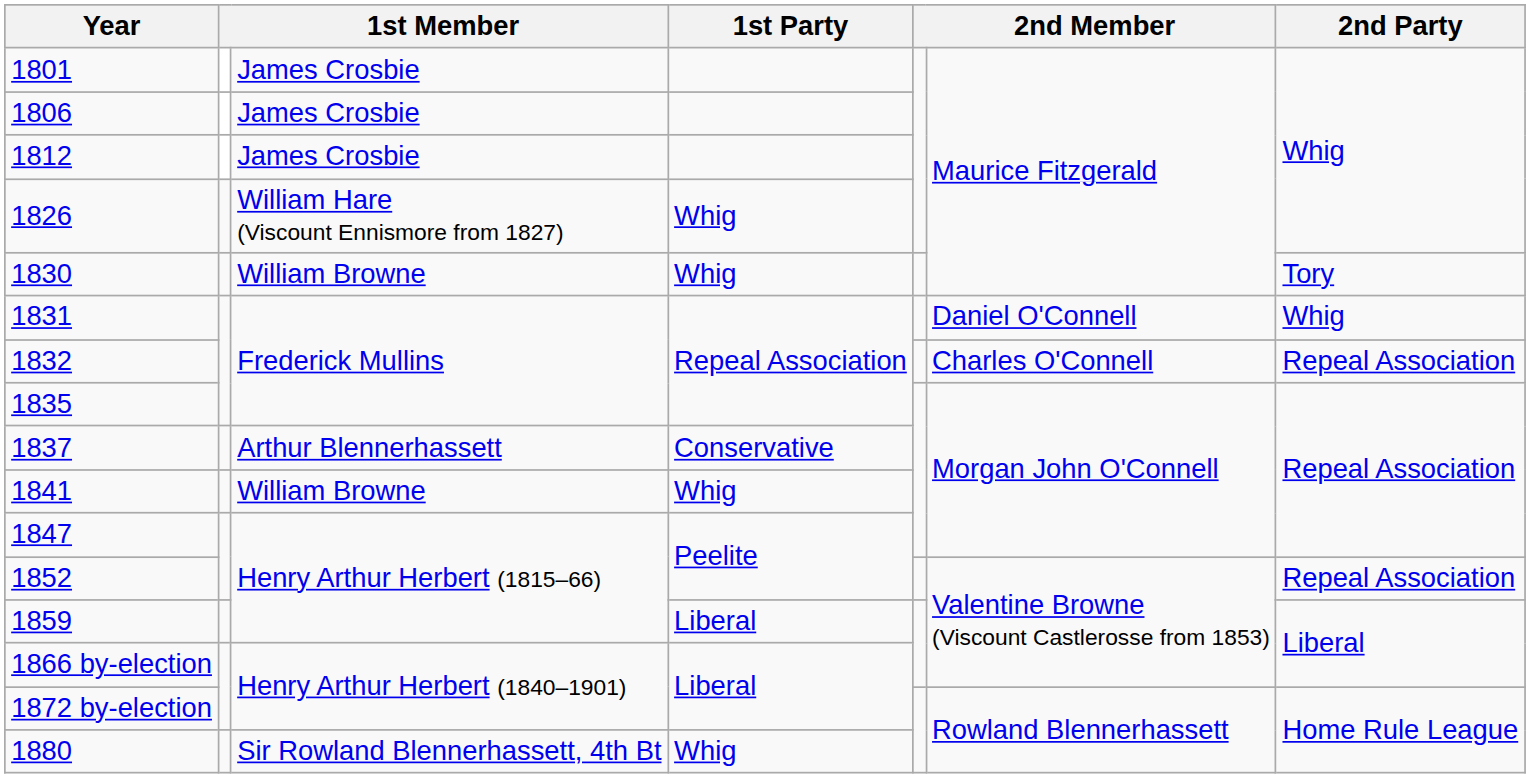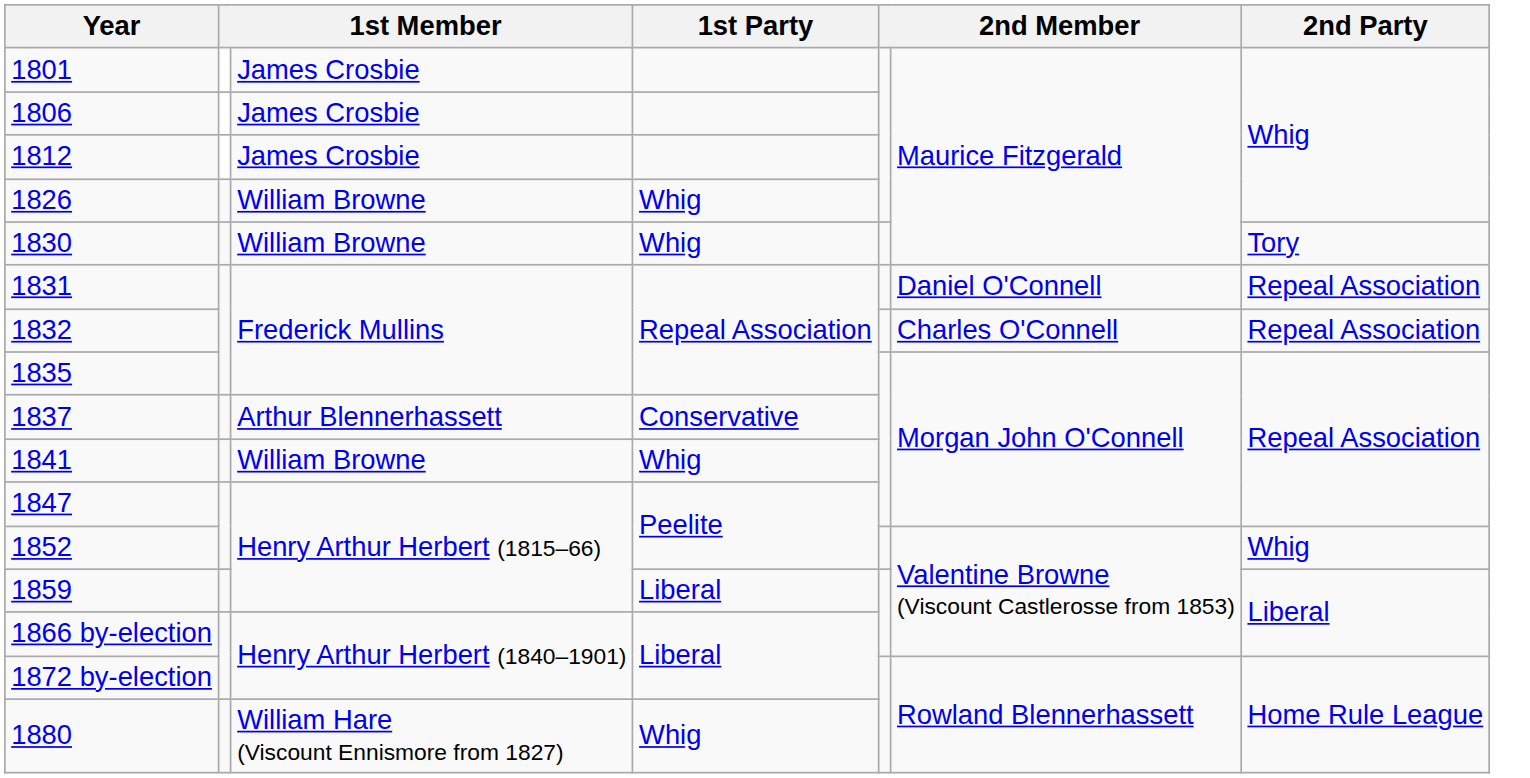(400, 215) William Hare (Viscount Ennismore from 1827) -> (331, 199) William Browne
(1314, 317) Whig -> (1364, 286) Repeal Association
(1399, 577) Repeal Association -> (1279, 546) Whig
(449, 751) Sir Rowland Blennerhassett, 4th Bt -> (400, 735) William Hare (Viscount Ennismore from 1827)
